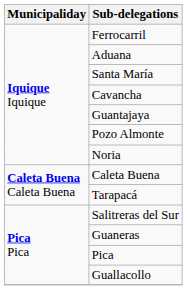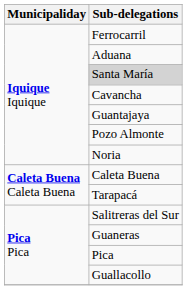(123, 74) no background -> (123, 74) lightgrey background
